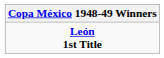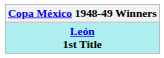(82, 37) no background -> (82, 37) paleturquoise background
